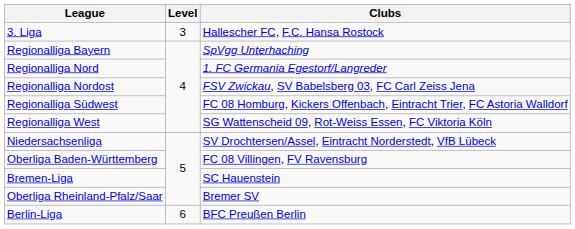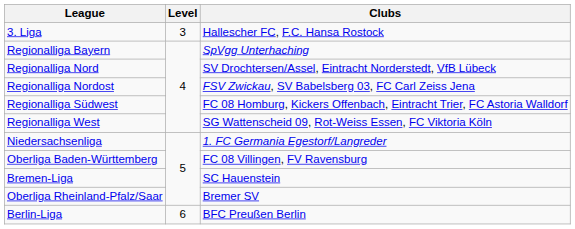(295, 68) 1. FC Germania Egestorf/Langreder -> (349, 68) SV Drochtersen/Assel, Eintracht Norderstedt, VfB Lübeck
(349, 141) SV Drochtersen/Assel, Eintracht Norderstedt, VfB Lübeck -> (295, 141) 1. FC Germania Egestorf/Langreder
